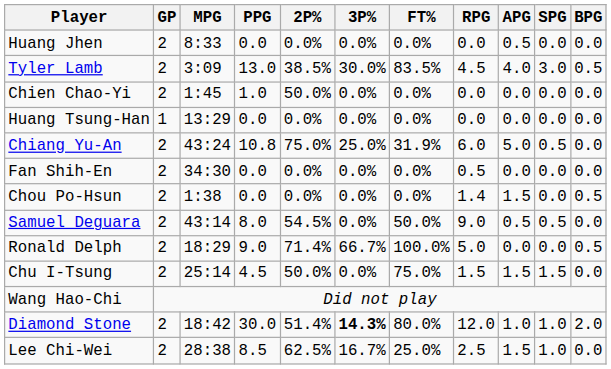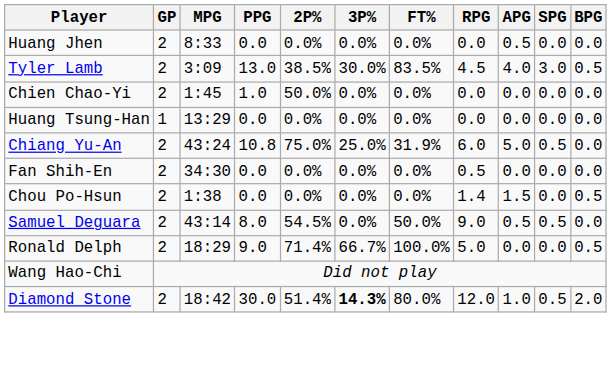- row: (60, 274)
(553, 325) 1.0 -> (553, 299) 0.5
- row: (60, 351)
